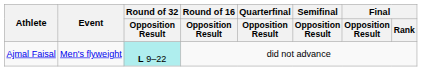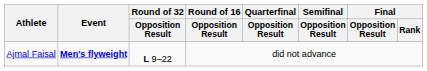(91, 54) normal -> (94, 54) bold
(152, 59) paleturquoise background -> (158, 59) no background
